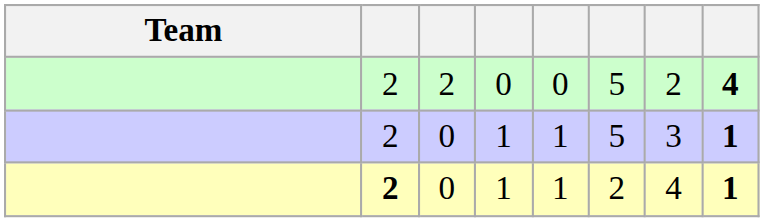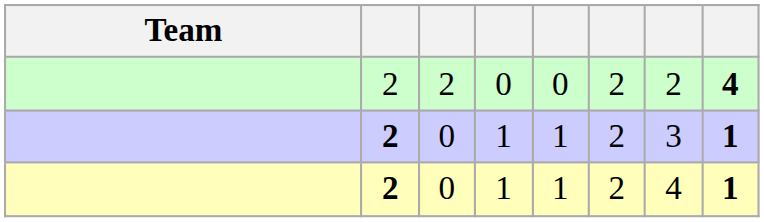(617, 83) 5 -> (617, 83) 2
(390, 135) normal -> (390, 135) bold
(617, 135) 5 -> (617, 135) 2
